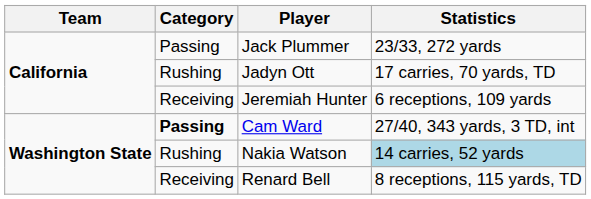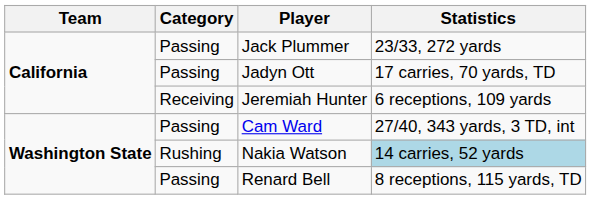(190, 72) Rushing -> (190, 72) Passing
(192, 126) bold -> (190, 126) normal
(197, 180) Receiving -> (190, 180) Passing
